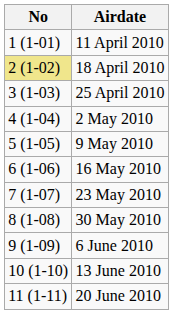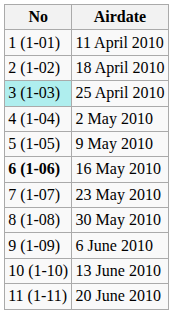(34, 67) khaki background -> (34, 67) no background
(34, 93) no background -> (34, 93) paleturquoise background
(34, 169) normal -> (34, 169) bold
